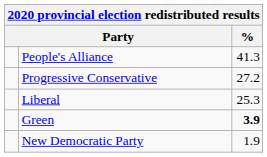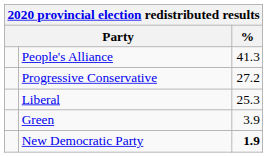(251, 120) bold -> (251, 120) normal
(251, 141) normal -> (251, 141) bold
